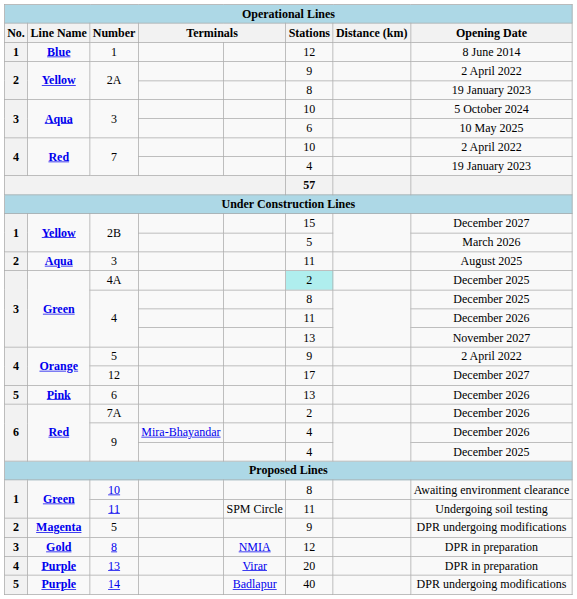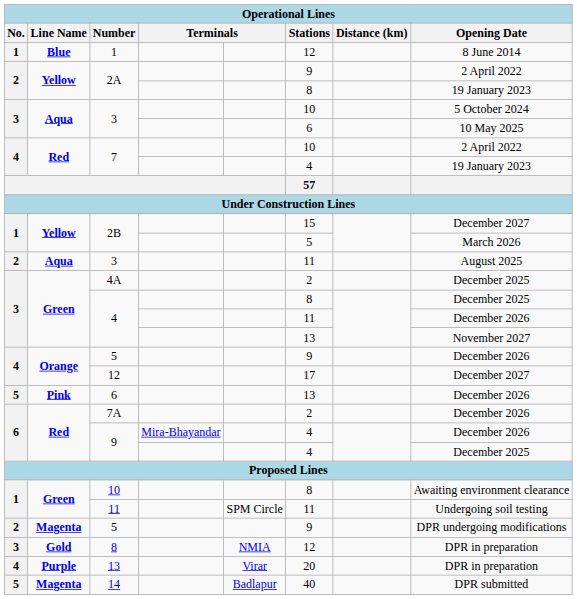(309, 280) paleturquoise background -> (309, 280) no background
(491, 356) 2 April 2022 -> (491, 356) December 2026
(59, 584) Purple -> (59, 584) Magenta
(491, 584) DPR undergoing modifications -> (491, 584) DPR submitted
